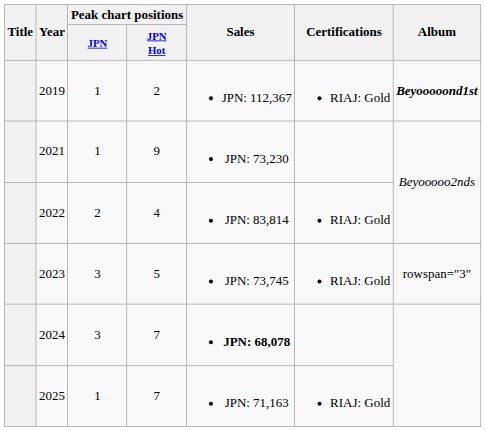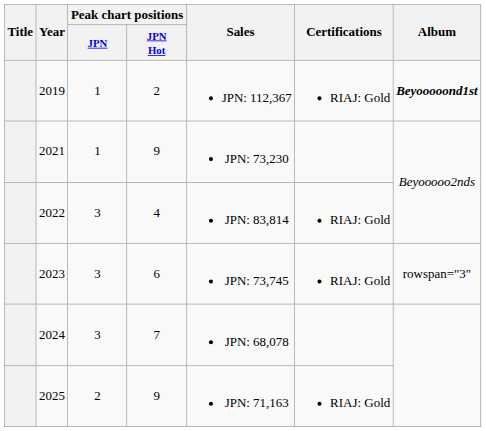(98, 212) 2 -> (98, 212) 3
(157, 273) 5 -> (157, 273) 6
(240, 342) bold -> (240, 342) normal
(98, 395) 1 -> (98, 395) 2
(157, 395) 7 -> (157, 395) 9
